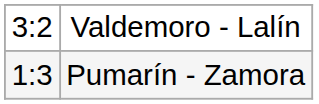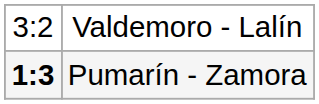(32, 74) normal -> (33, 74) bold
